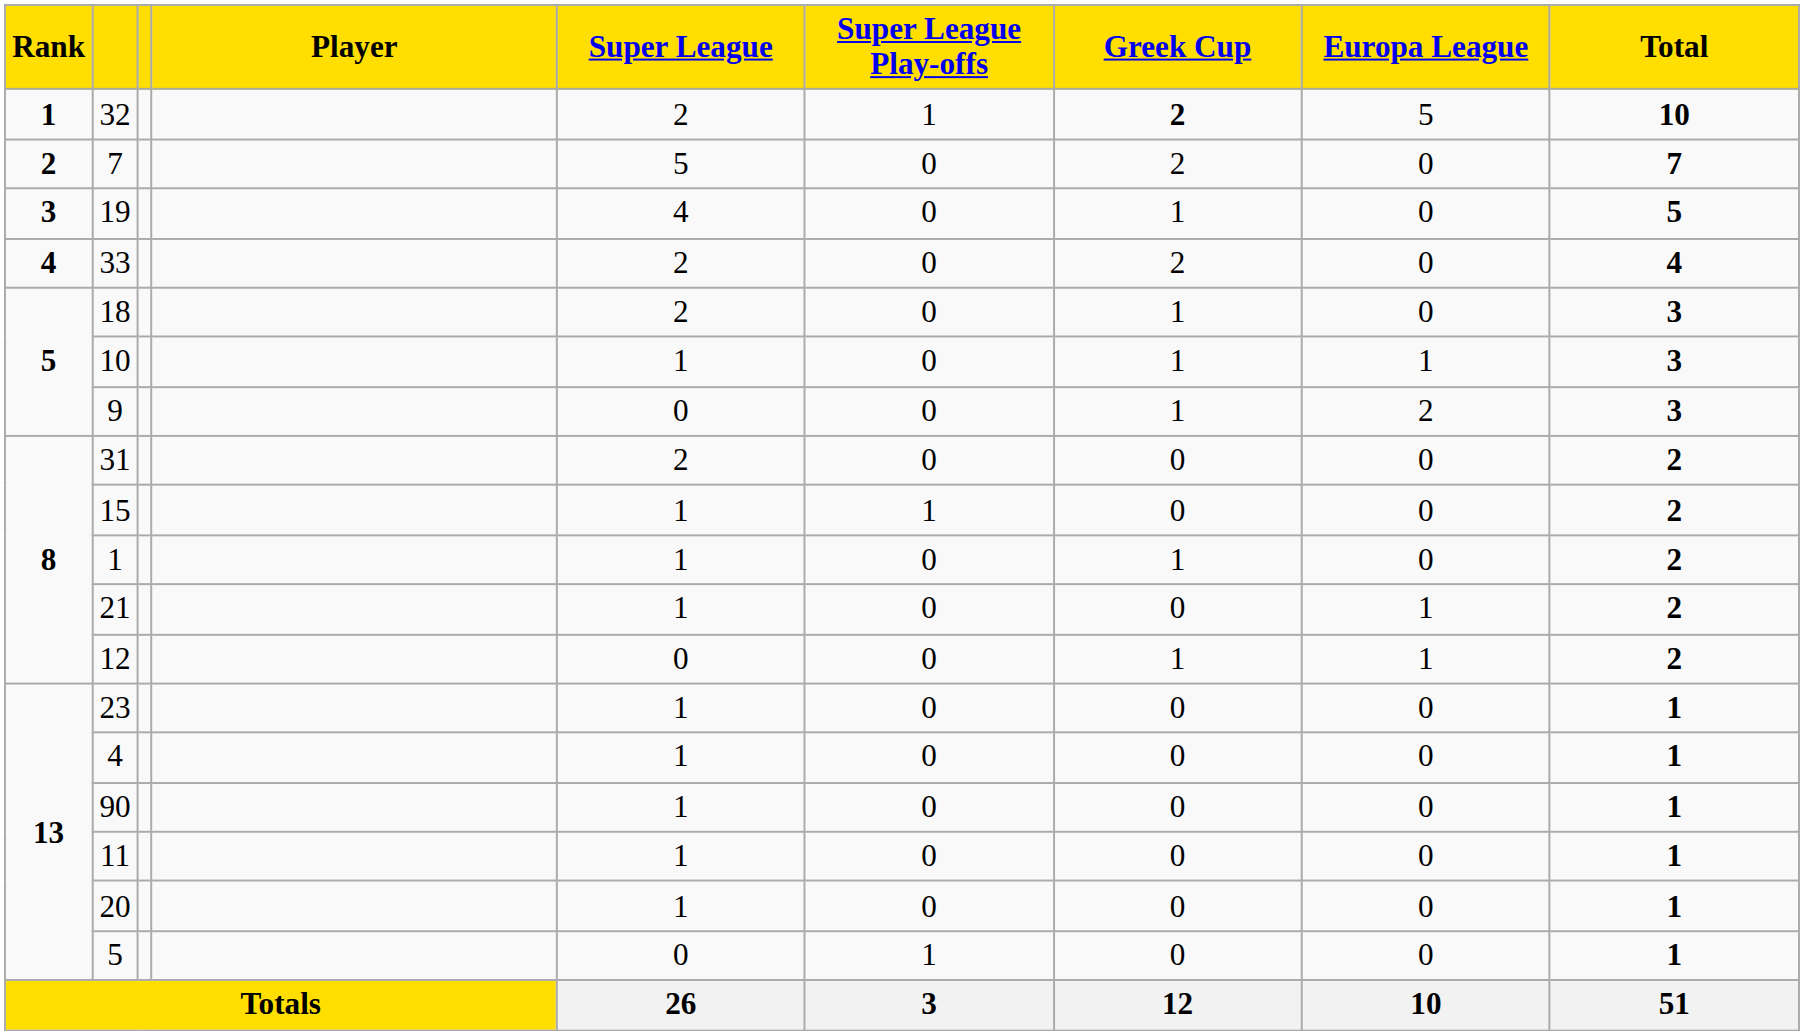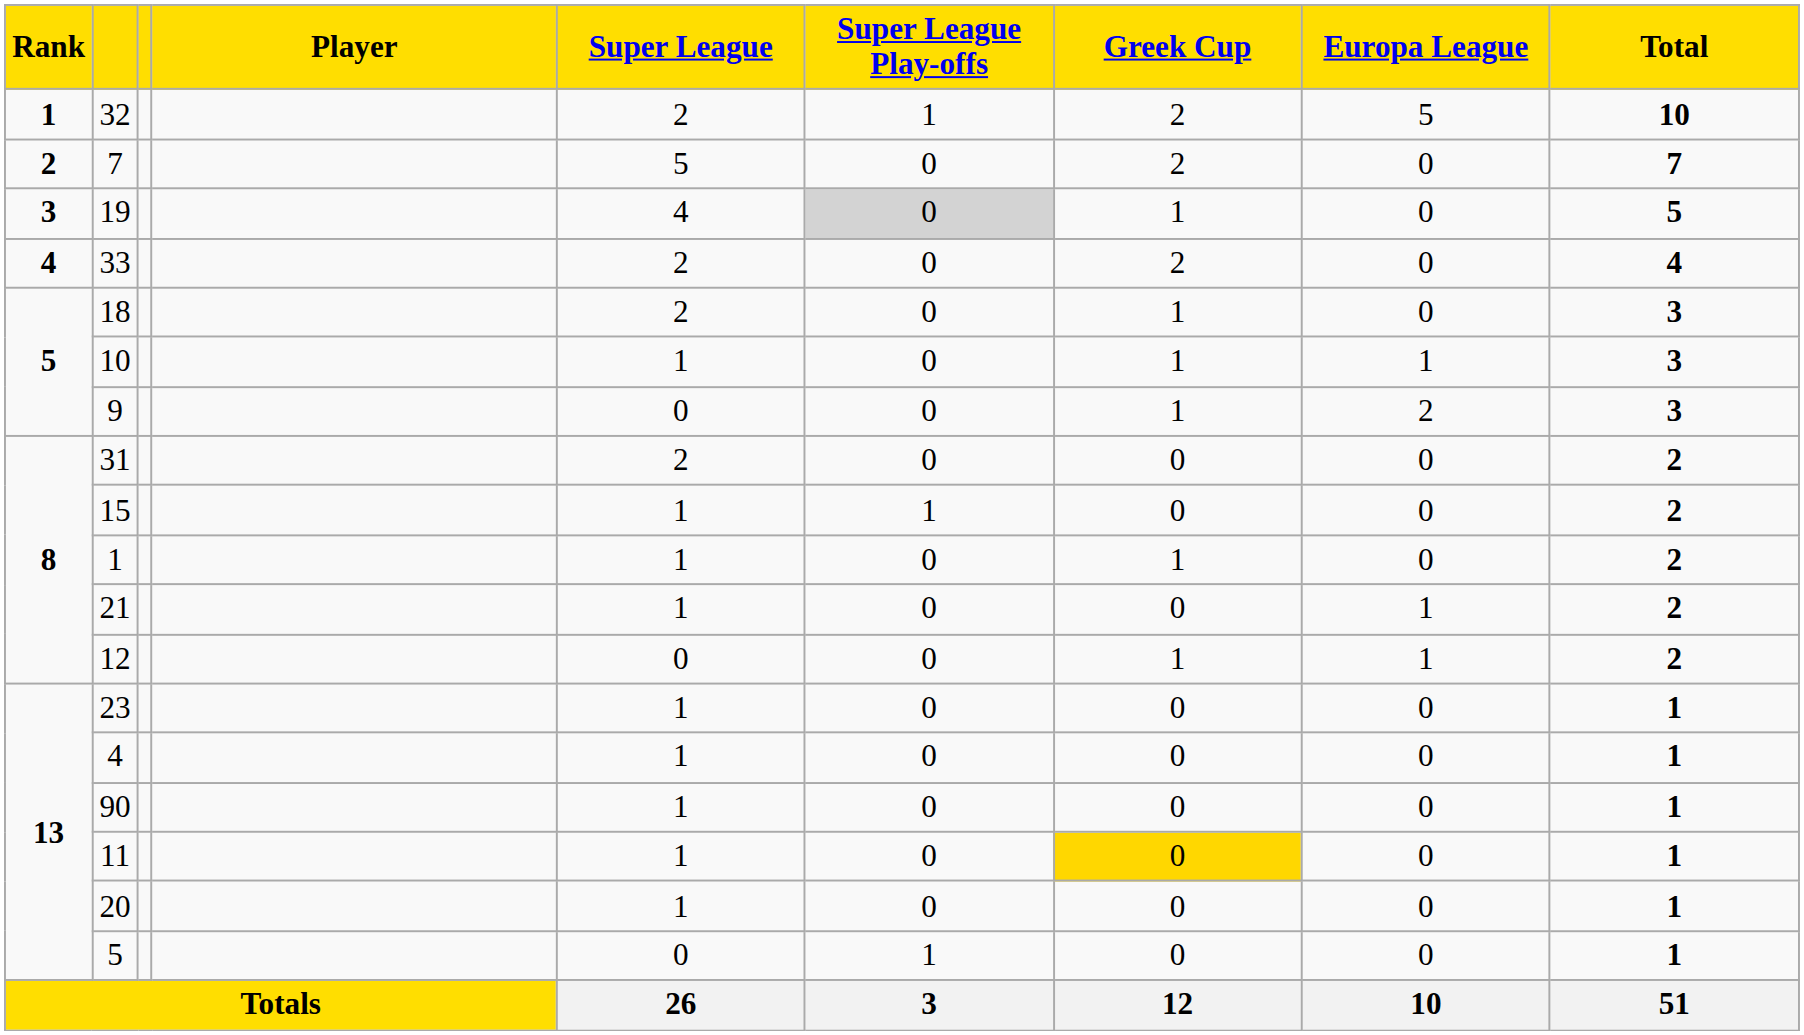(1178, 113) bold -> (1178, 113) normal
(929, 212) no background -> (929, 212) lightgrey background
(1178, 856) no background -> (1178, 856) gold background
